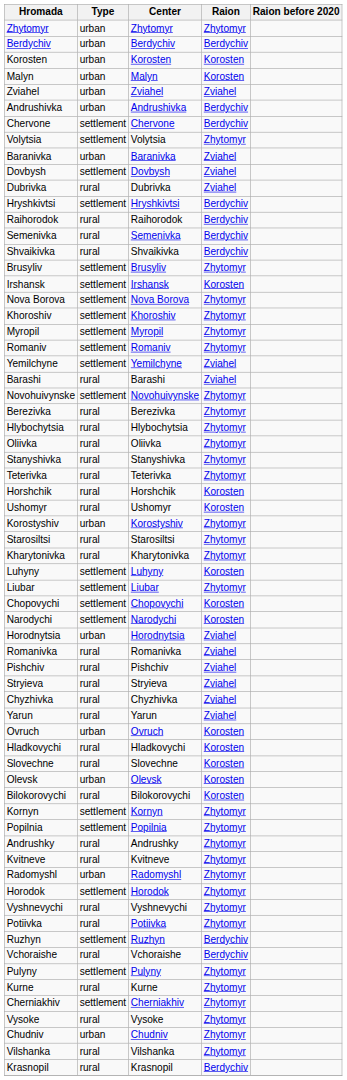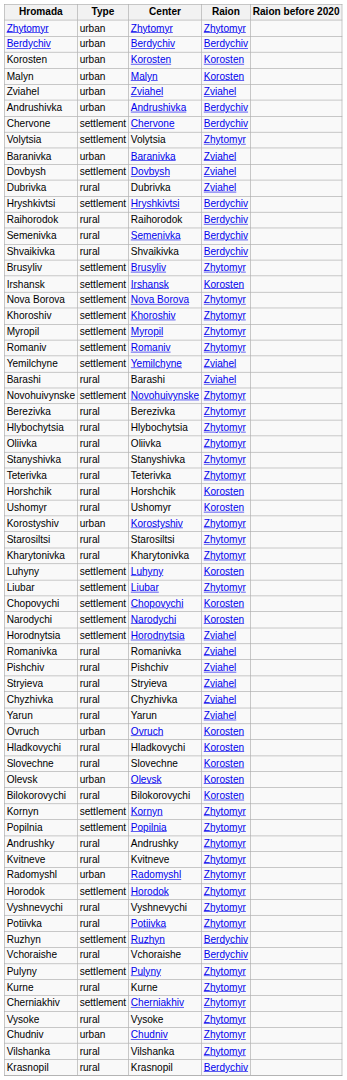(93, 635) urban -> (103, 635) settlement
